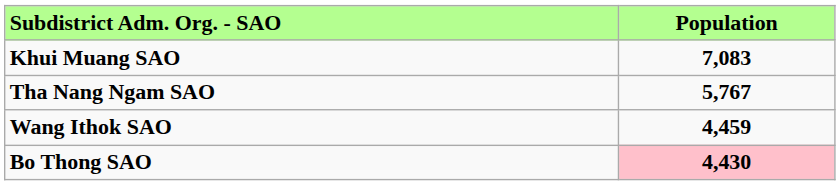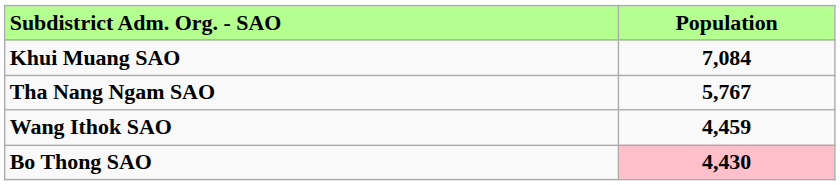(727, 57) 7,083 -> (727, 57) 7,084
